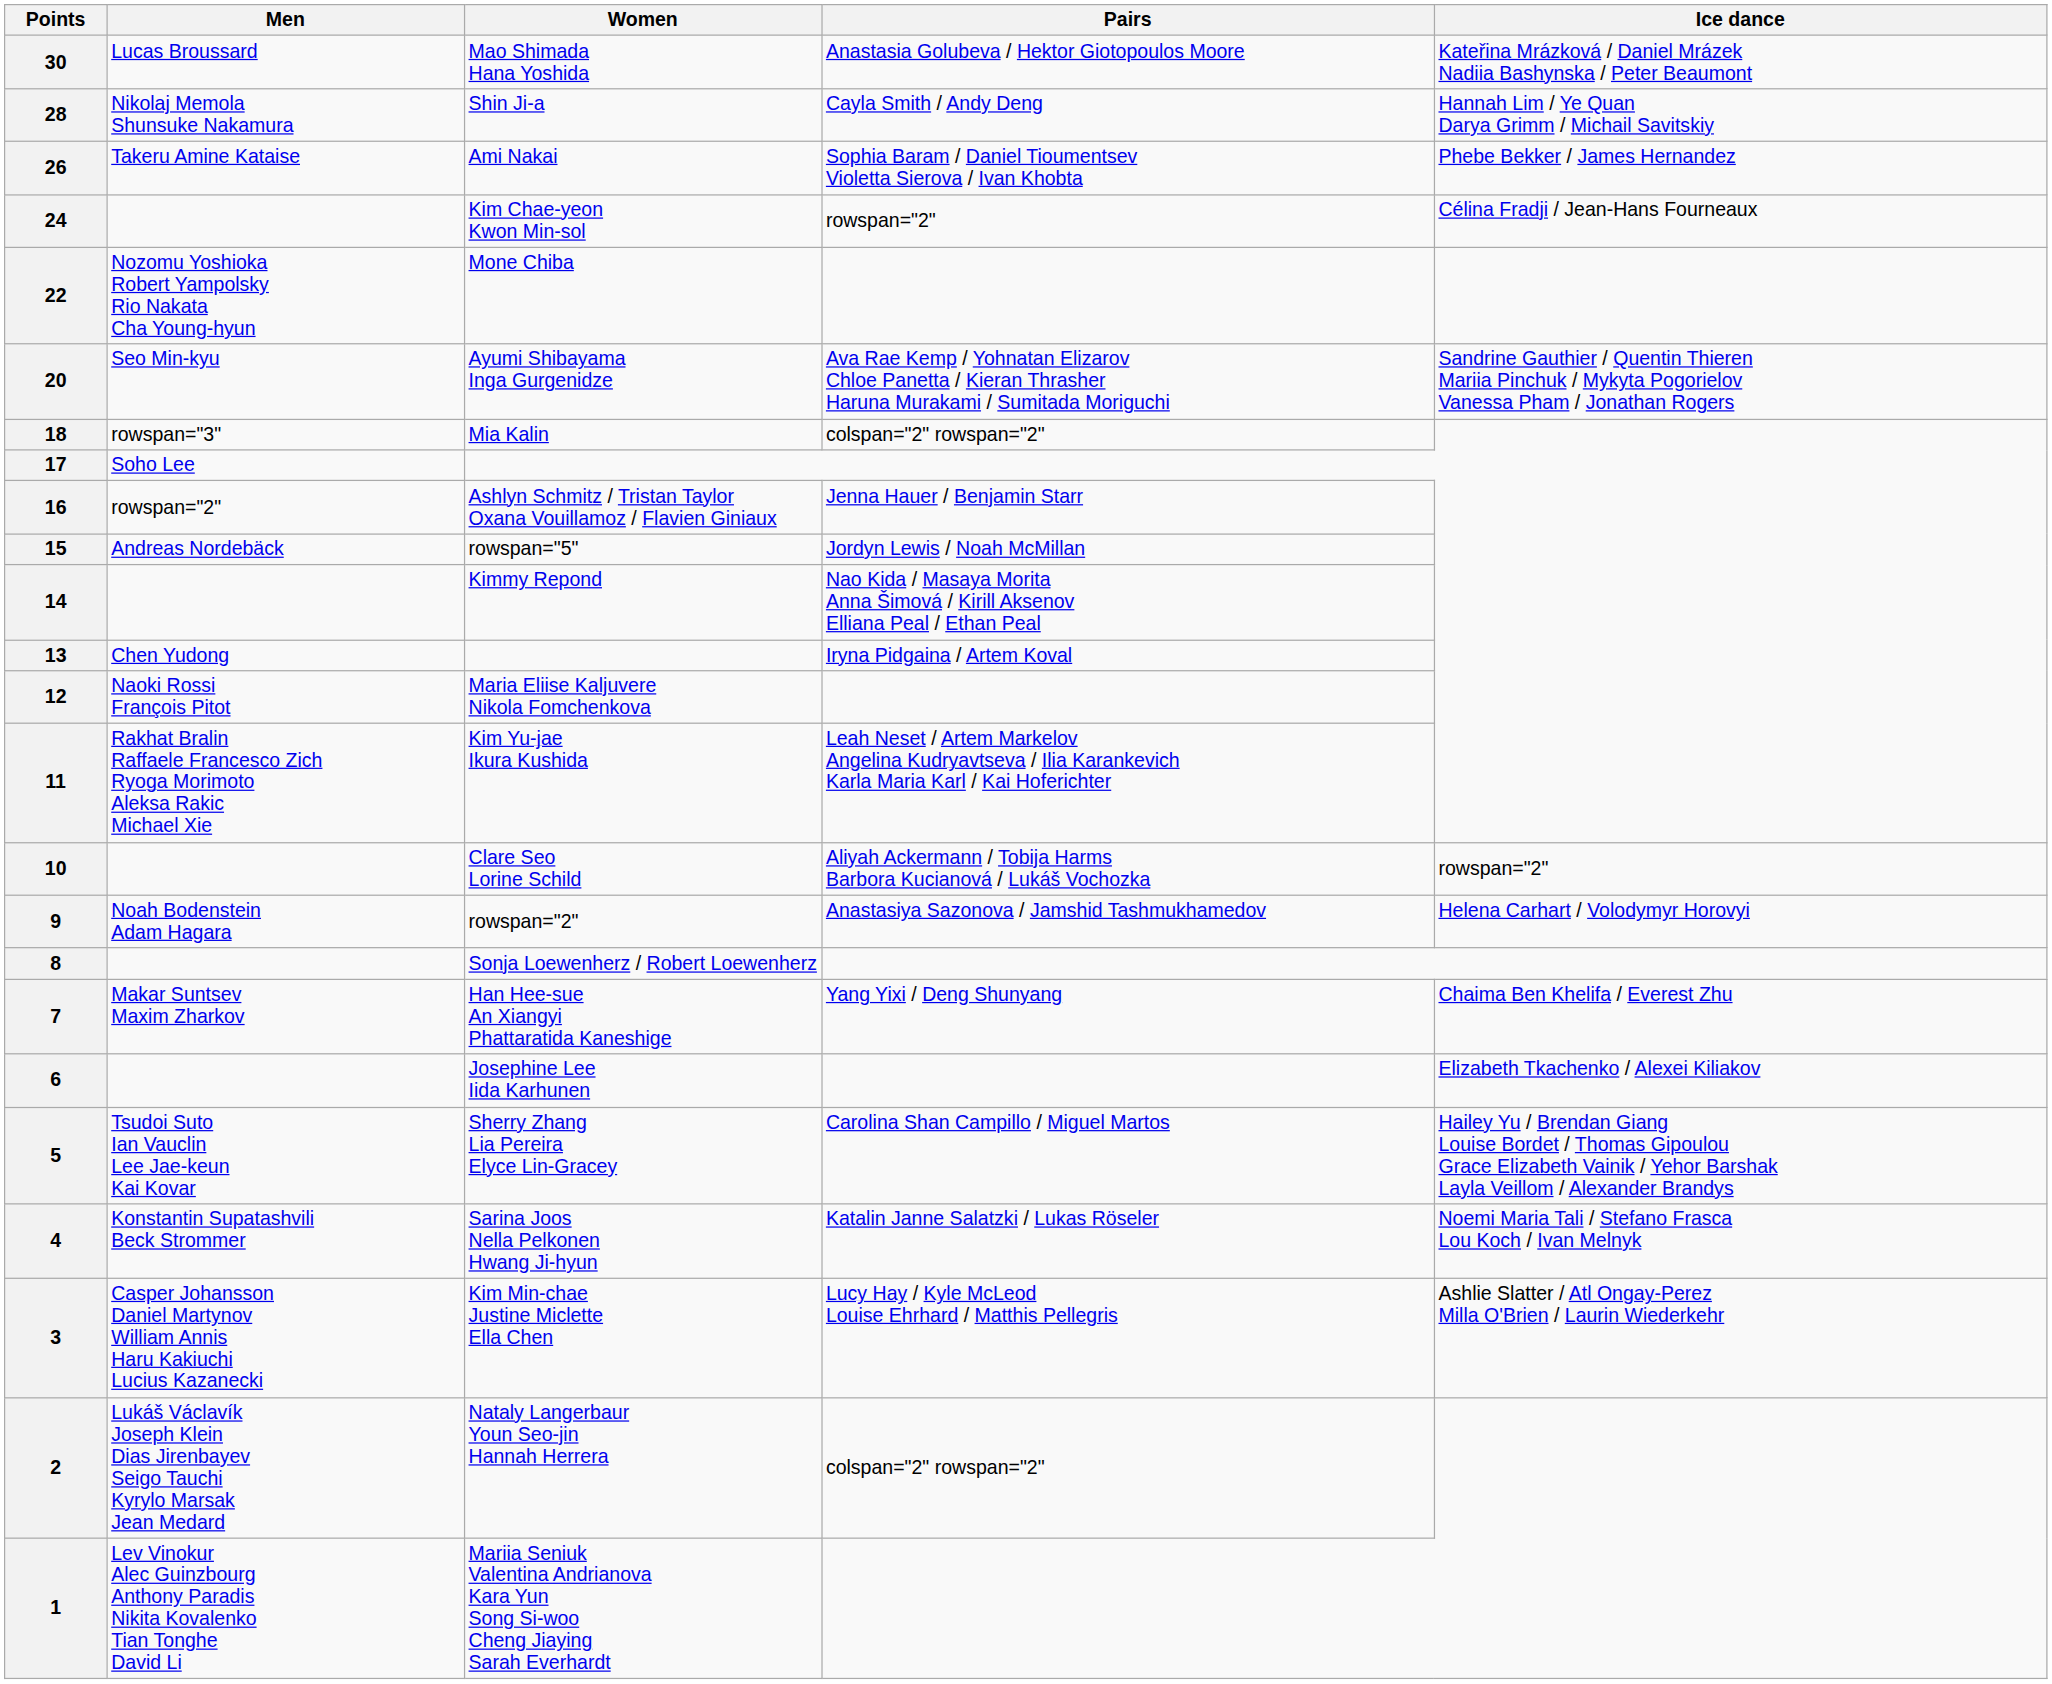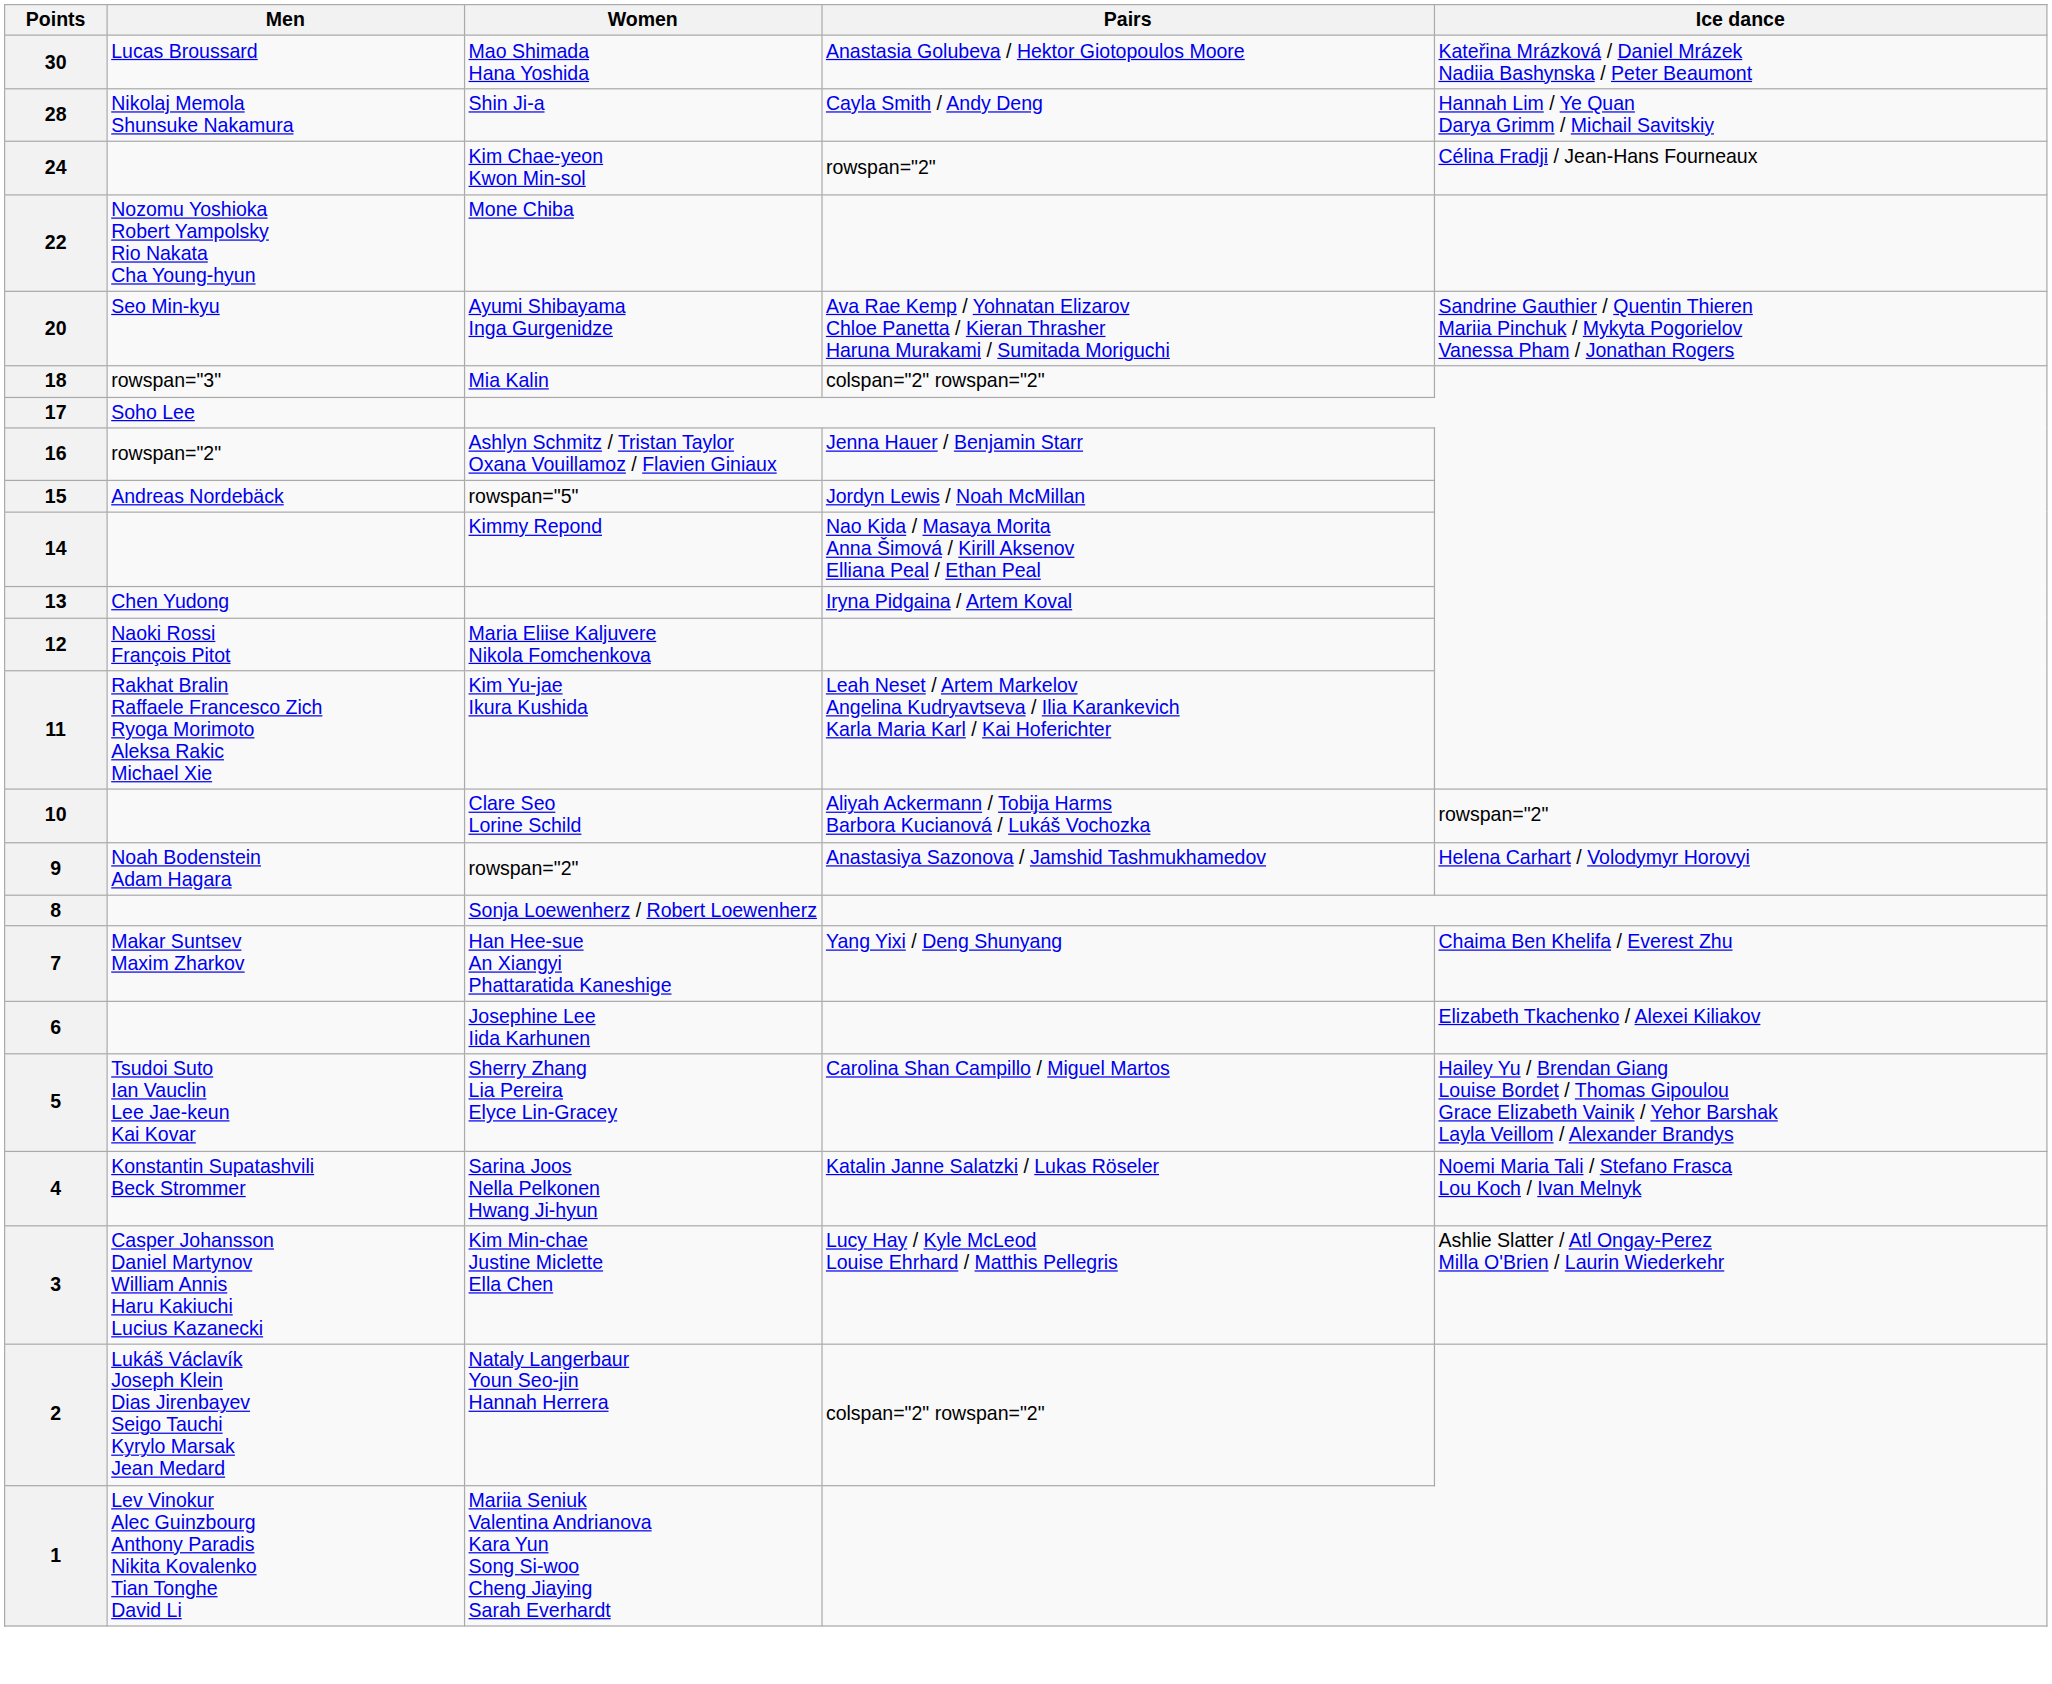- row: (56, 167)
